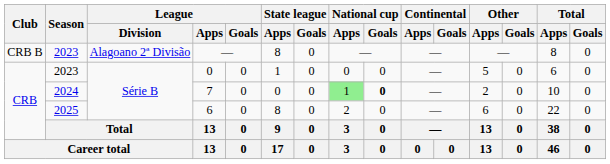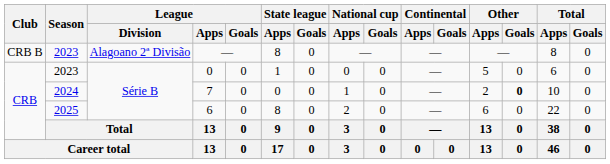(346, 91) lightgreen background -> (346, 91) no background
(383, 91) bold -> (383, 91) normal
(520, 91) normal -> (520, 91) bold
